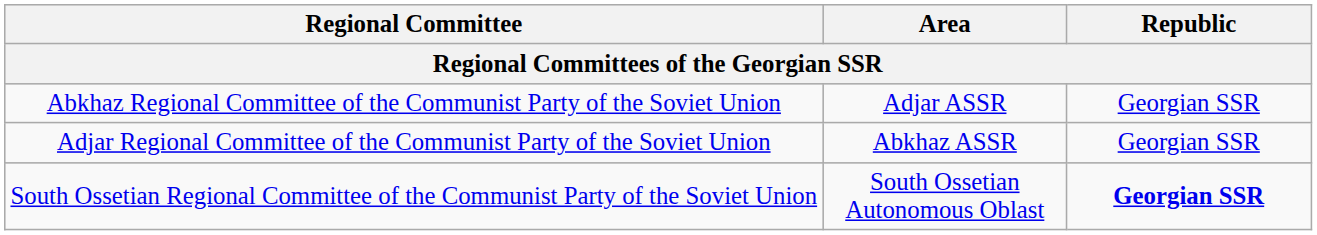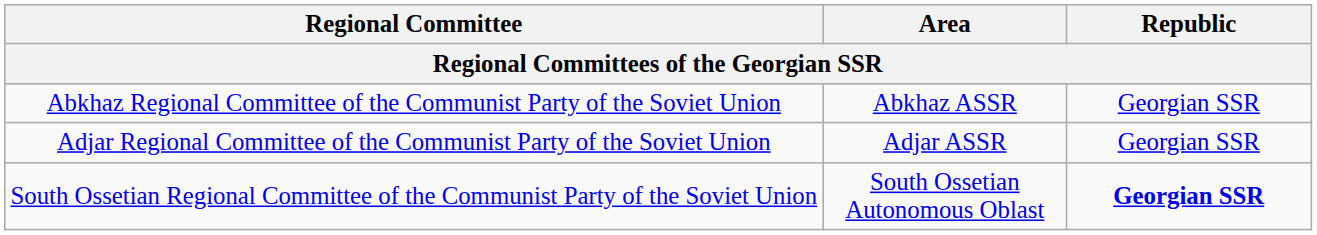(945, 102) Adjar ASSR -> (945, 102) Abkhaz ASSR
(945, 142) Abkhaz ASSR -> (945, 142) Adjar ASSR
